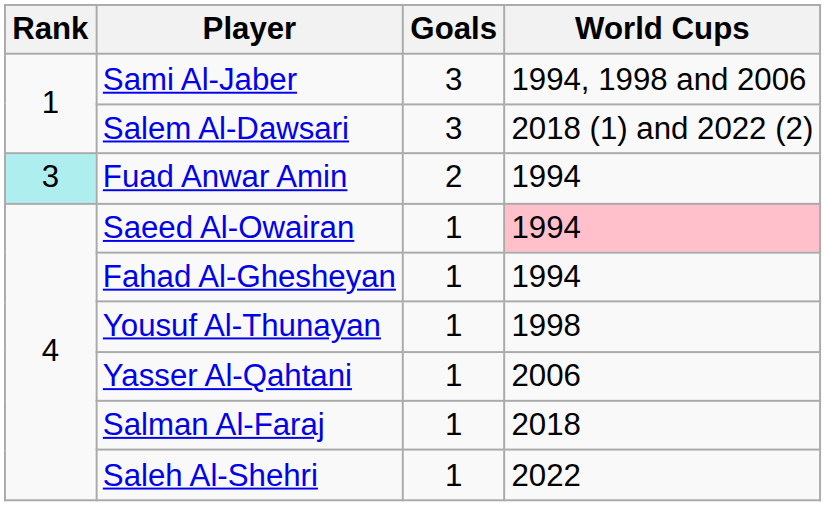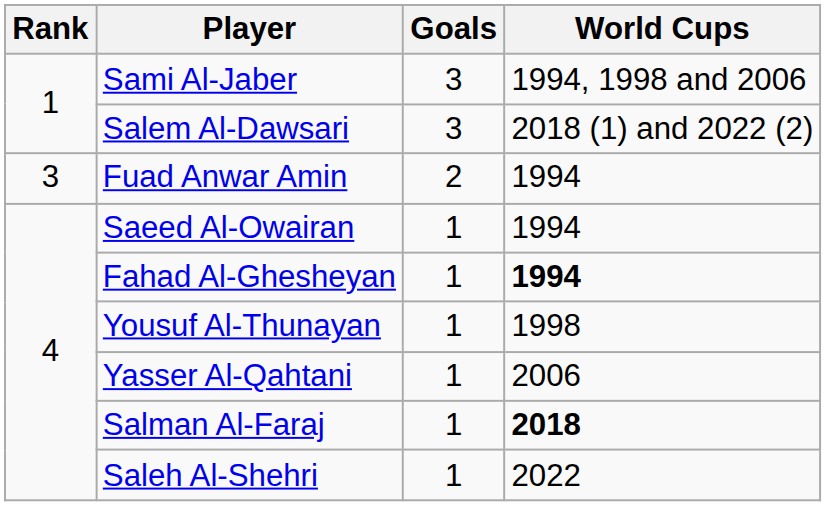(50, 177) paleturquoise background -> (50, 177) no background
(546, 227) pink background -> (546, 227) no background
(546, 276) normal -> (546, 276) bold
(546, 425) normal -> (546, 425) bold
